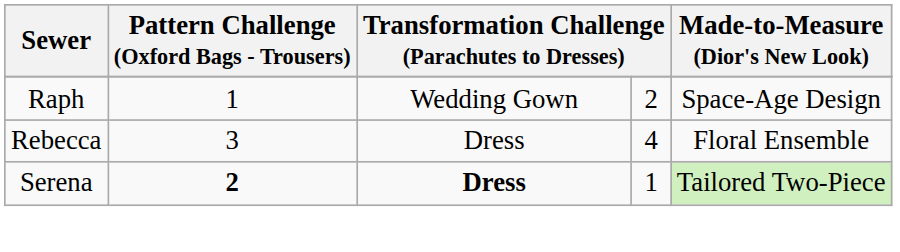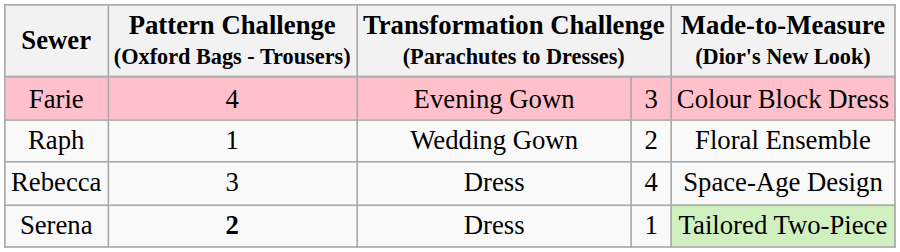+ row: (56, 98)
(781, 98) Space-Age Design -> (783, 140) Floral Ensemble
(781, 140) Floral Ensemble -> (783, 182) Space-Age Design
(494, 182) bold -> (494, 225) normal
